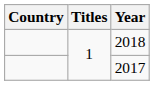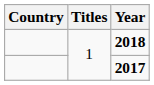(130, 42) normal -> (130, 42) bold
(130, 67) normal -> (130, 67) bold
